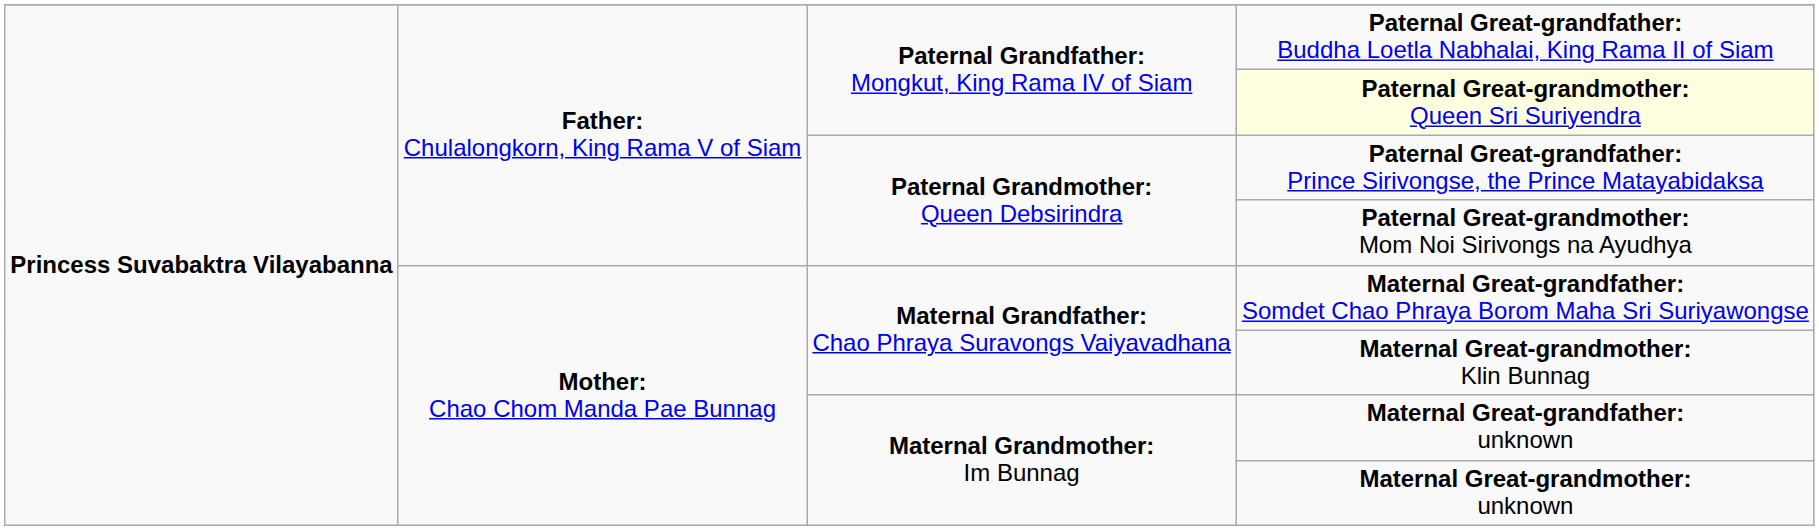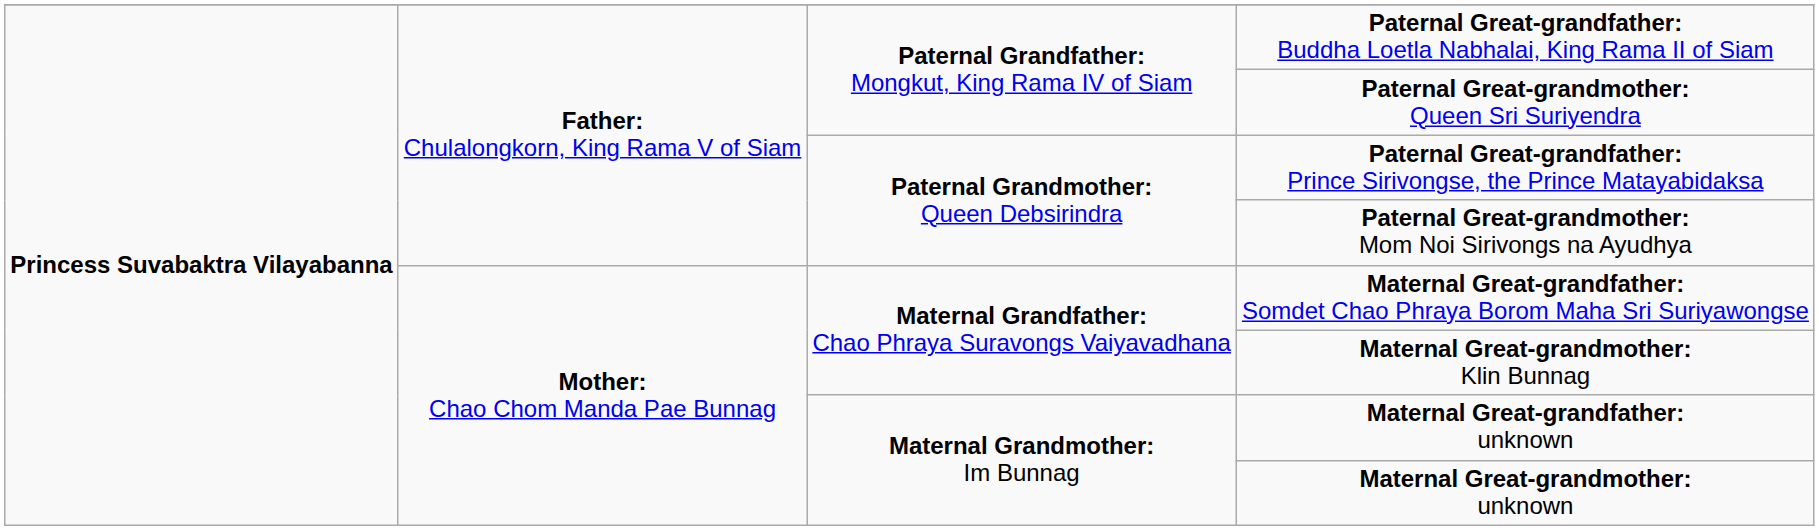(1525, 102) lightyellow background -> (1525, 102) no background
